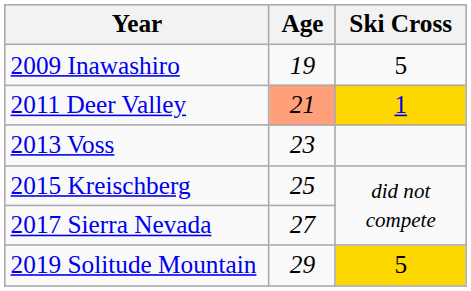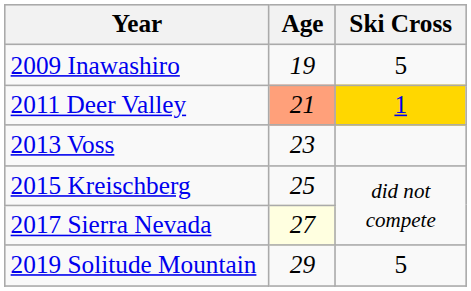(302, 225) no background -> (302, 225) lightyellow background
(401, 265) gold background -> (401, 265) no background
